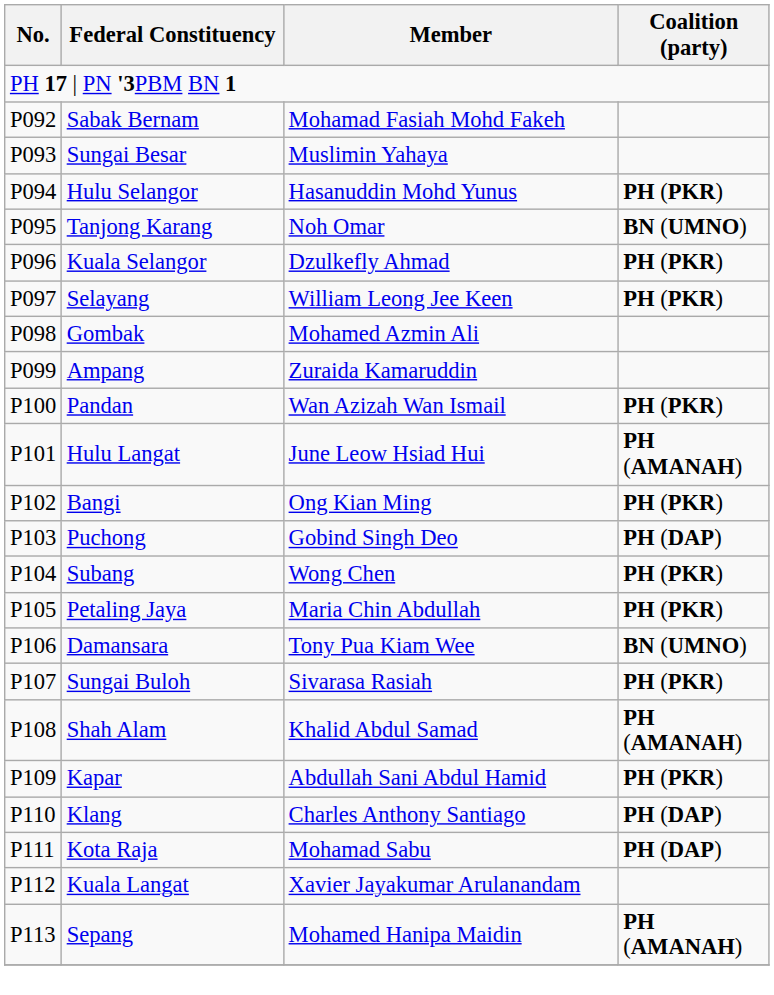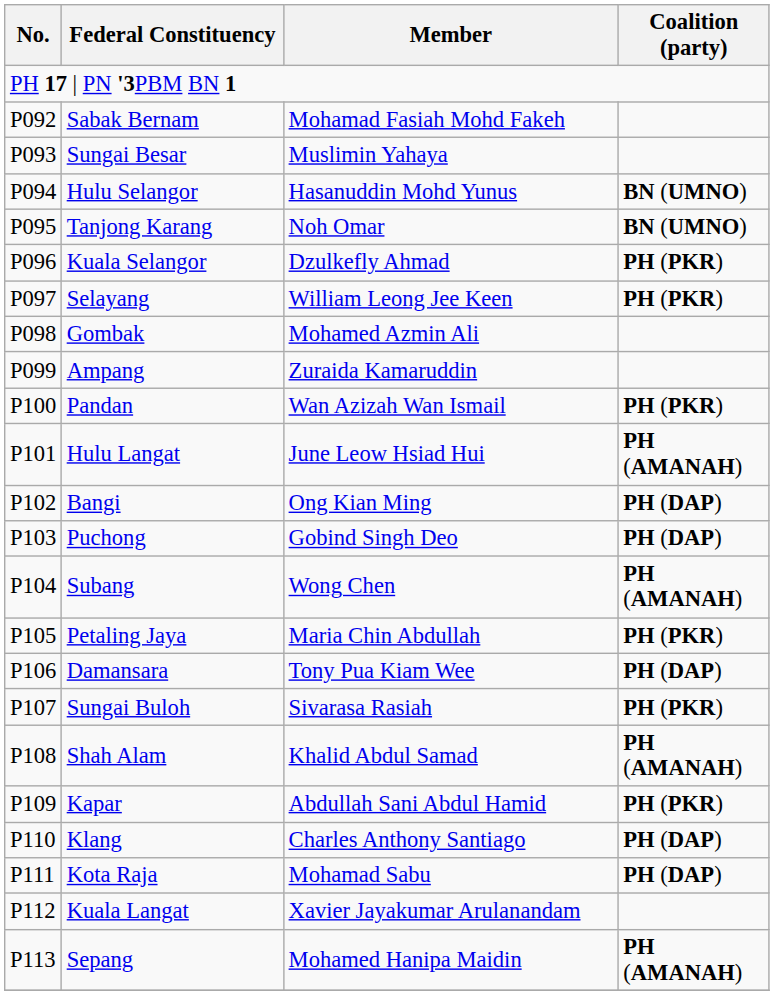(673, 190) PH (PKR) -> (685, 190) BN (UMNO)
(673, 502) PH (PKR) -> (672, 502) PH (DAP)
(673, 574) PH (PKR) -> (683, 586) PH (AMANAH)
(685, 645) BN (UMNO) -> (672, 670) PH (DAP)
